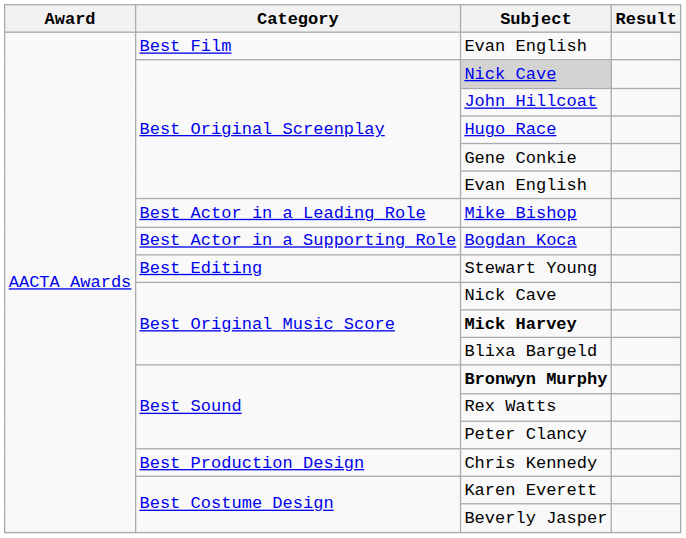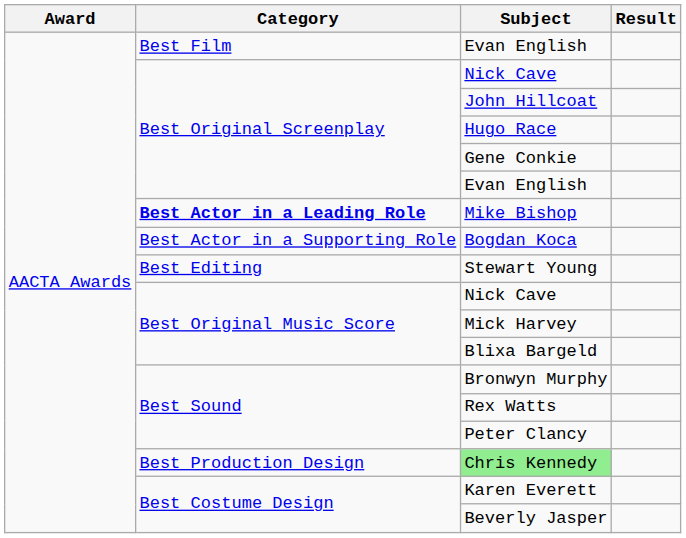(510, 74) lightgrey background -> (510, 74) no background
(283, 213) normal -> (283, 213) bold
(521, 324) bold -> (521, 324) normal
(536, 379) bold -> (536, 379) normal
(531, 463) no background -> (531, 463) lightgreen background
